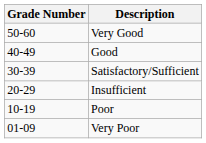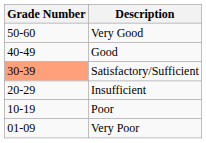(21, 71) no background -> (21, 71) lightsalmon background
